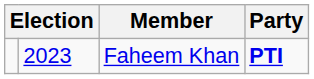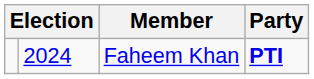(47, 55) 2023 -> (47, 55) 2024
